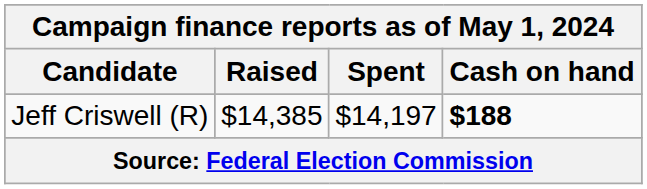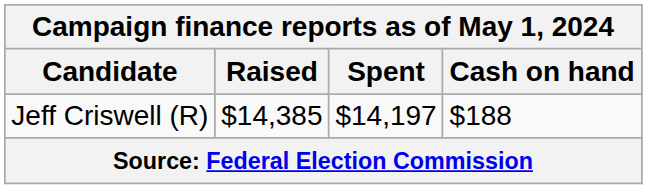(481, 115) bold -> (481, 115) normal
